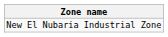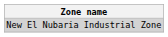(84, 25) no background -> (84, 25) lightgrey background
